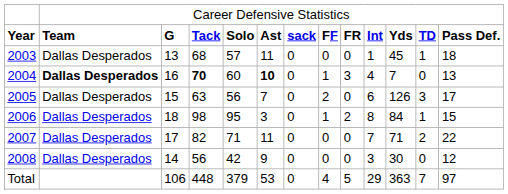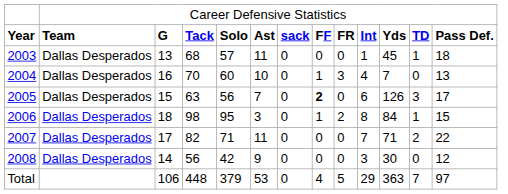(100, 76) bold -> (97, 76) normal
(199, 76) bold -> (192, 76) normal
(268, 76) bold -> (261, 76) normal
(326, 96) normal -> (319, 96) bold
